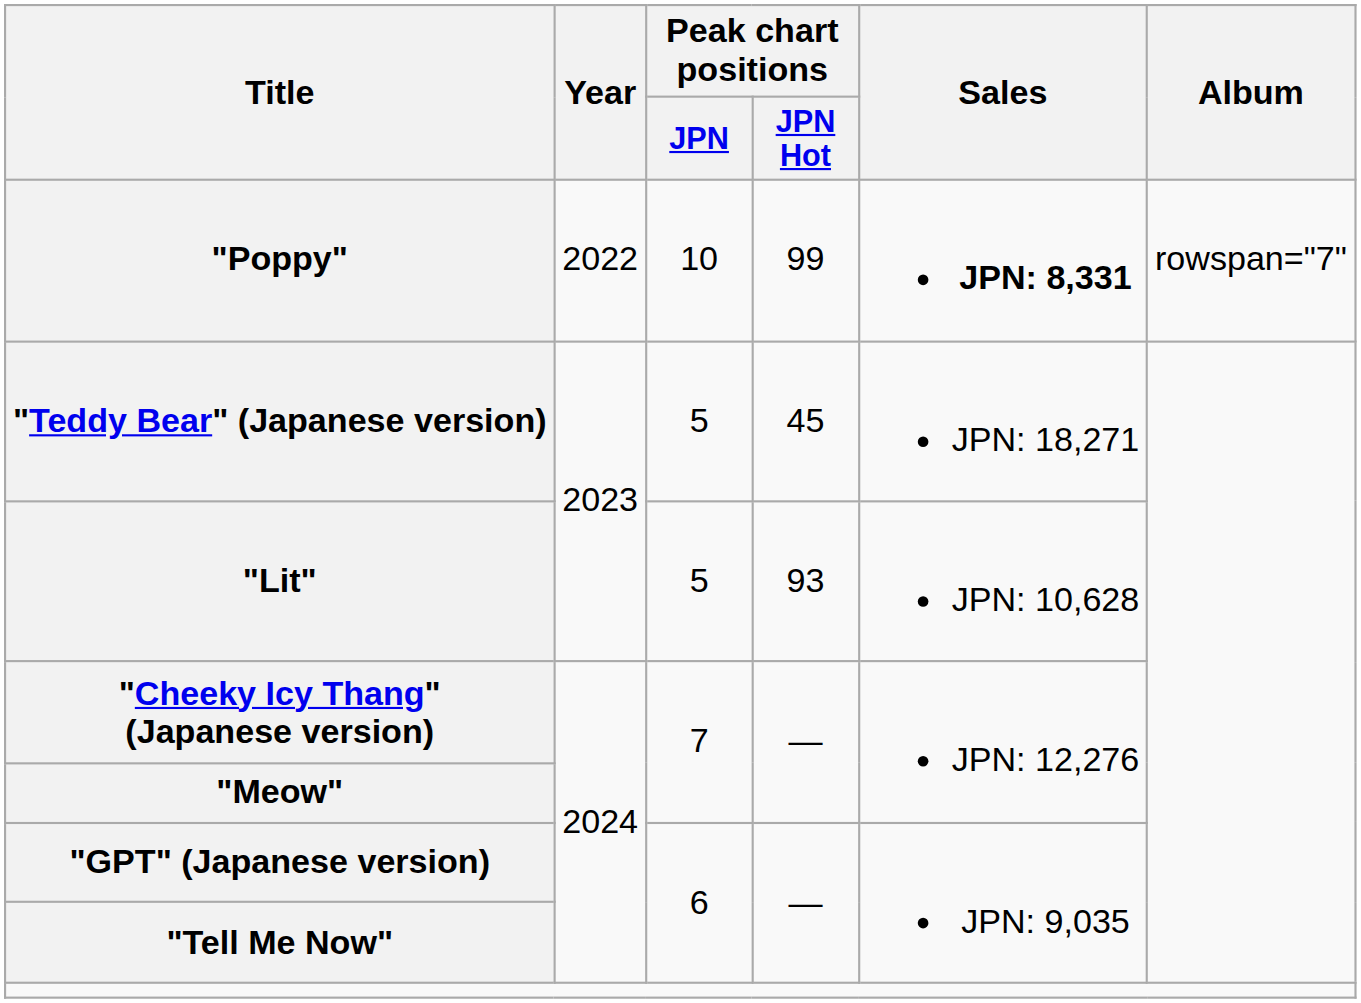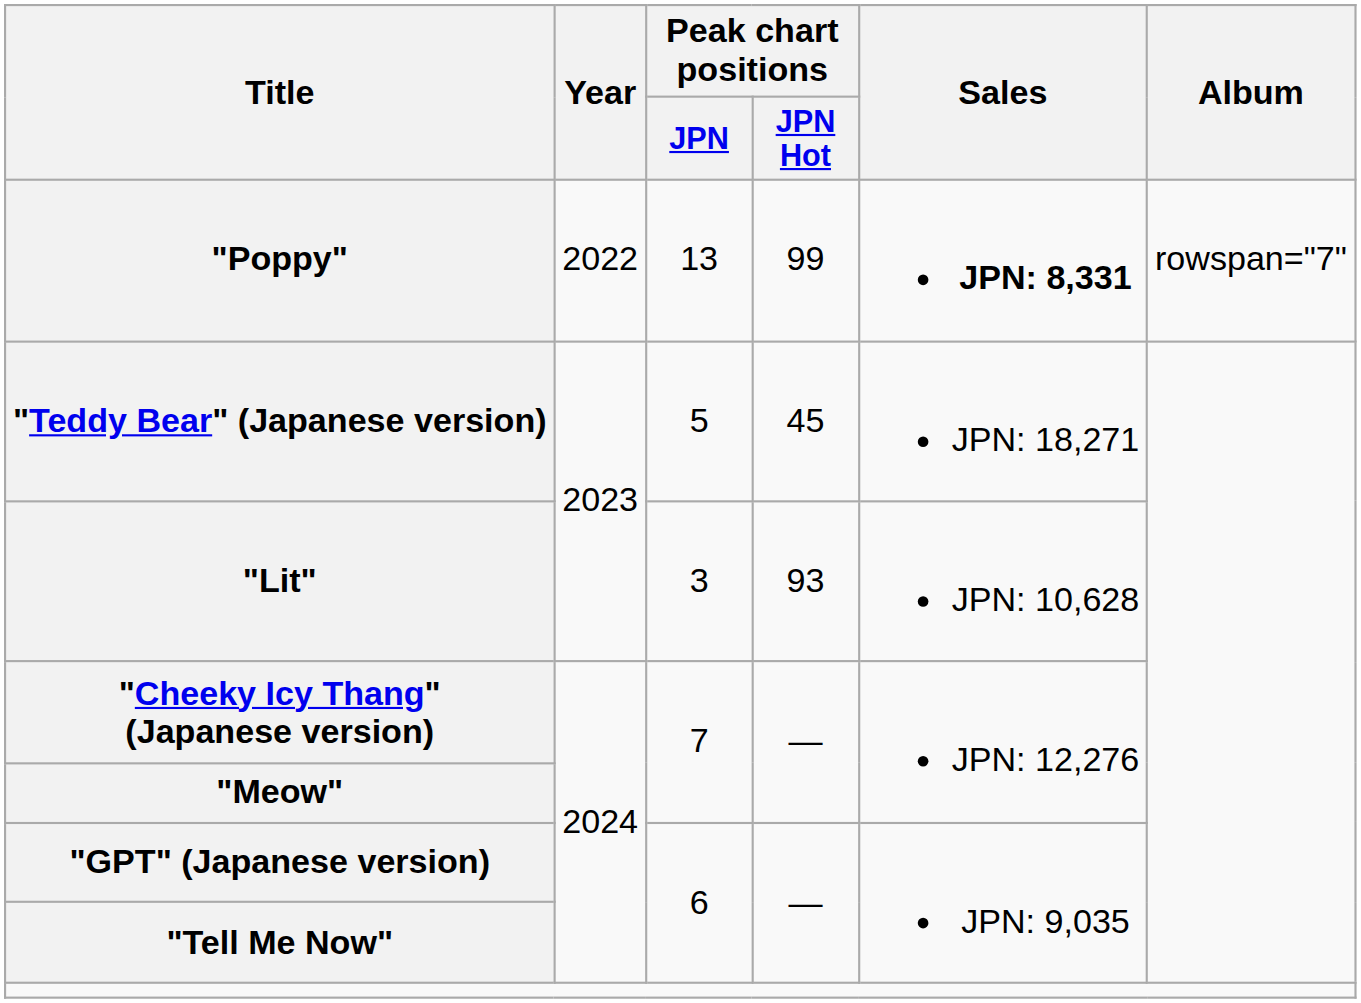(699, 259) 10 -> (699, 259) 13
(699, 580) 5 -> (699, 580) 3
